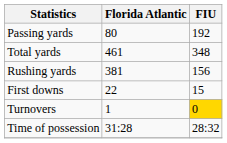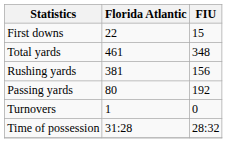rows swapped: (35, 90) <-> (40, 33)
(195, 109) gold background -> (195, 109) no background
